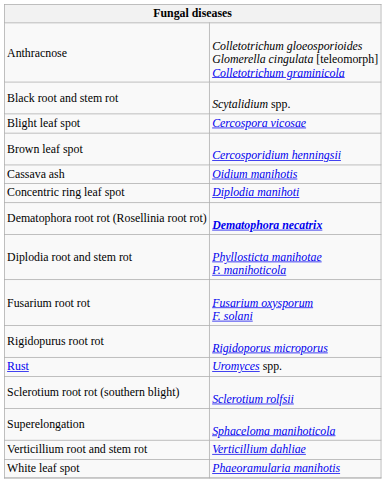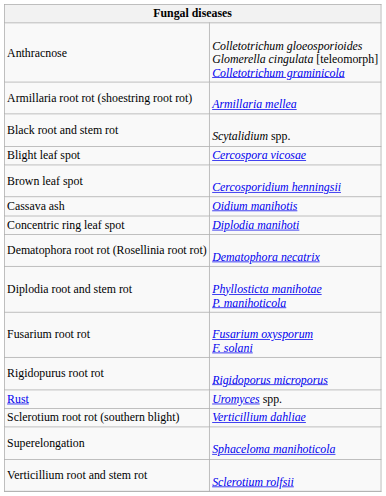+ row: (100, 98)
(267, 225) bold -> (266, 257) normal
(253, 399) Sclerotium rolfsii -> (259, 417) Verticillium dahliae
(259, 449) Verticillium dahliae -> (253, 482) Sclerotium rolfsii
- row: (43, 468)
